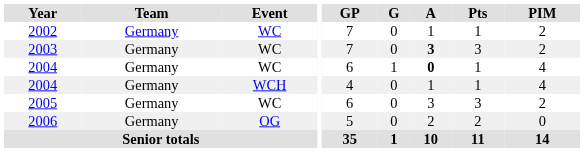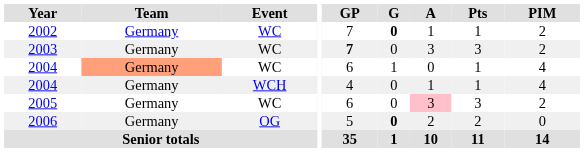(394, 31) normal -> (394, 31) bold
(350, 49) normal -> (350, 49) bold
(431, 49) bold -> (431, 49) normal
(152, 67) no background -> (152, 67) lightsalmon background
(431, 67) bold -> (431, 67) normal
(431, 103) no background -> (431, 103) pink background
(394, 121) normal -> (394, 121) bold
